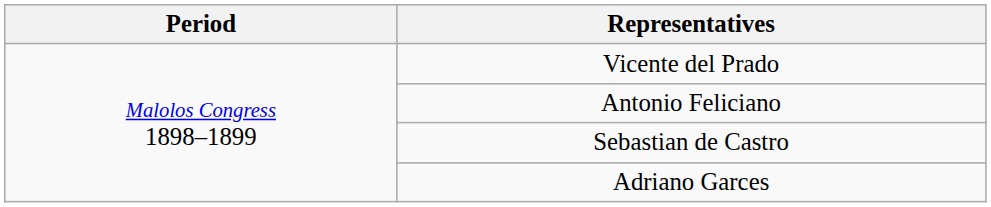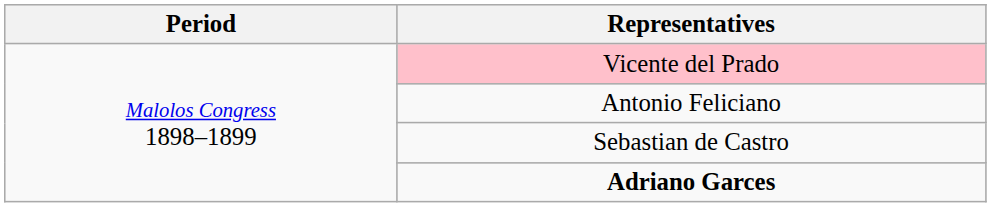(691, 63) no background -> (691, 63) pink background
(691, 181) normal -> (691, 181) bold
